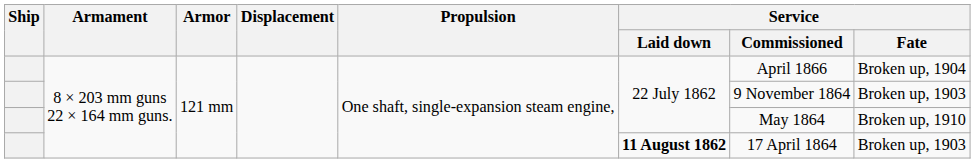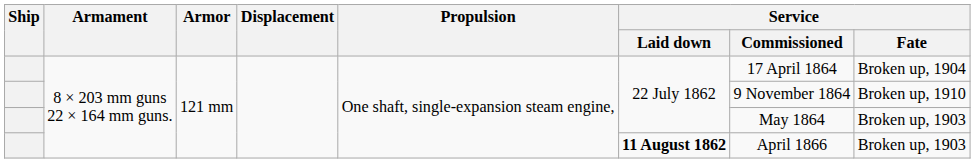(792, 68) April 1866 -> (792, 68) 17 April 1864
(912, 94) Broken up, 1903 -> (912, 94) Broken up, 1910
(912, 119) Broken up, 1910 -> (912, 119) Broken up, 1903
(792, 145) 17 April 1864 -> (792, 145) April 1866
